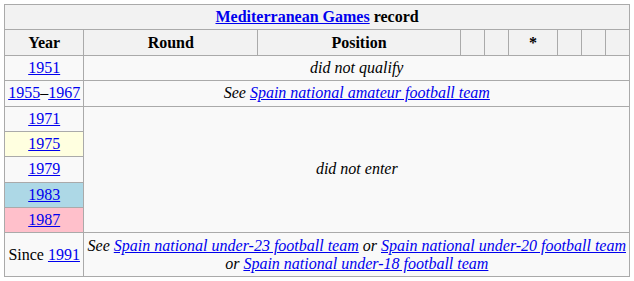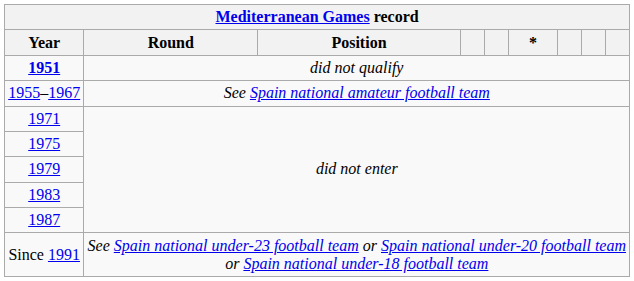(44, 67) normal -> (44, 67) bold
(44, 144) lightyellow background -> (44, 144) no background
(44, 194) lightblue background -> (44, 194) no background
(44, 220) pink background -> (44, 220) no background
